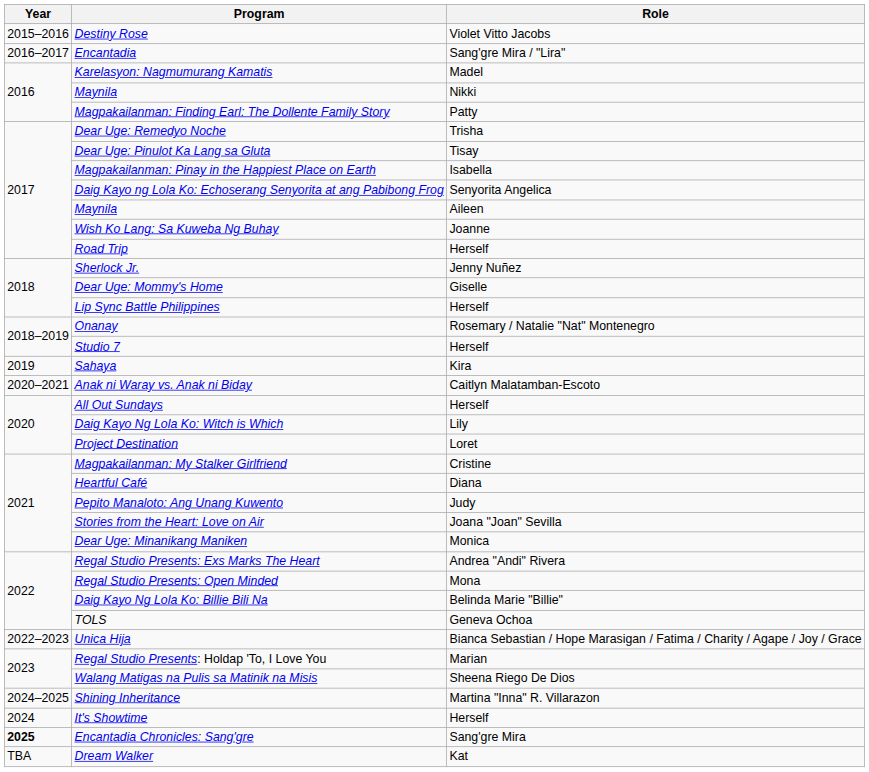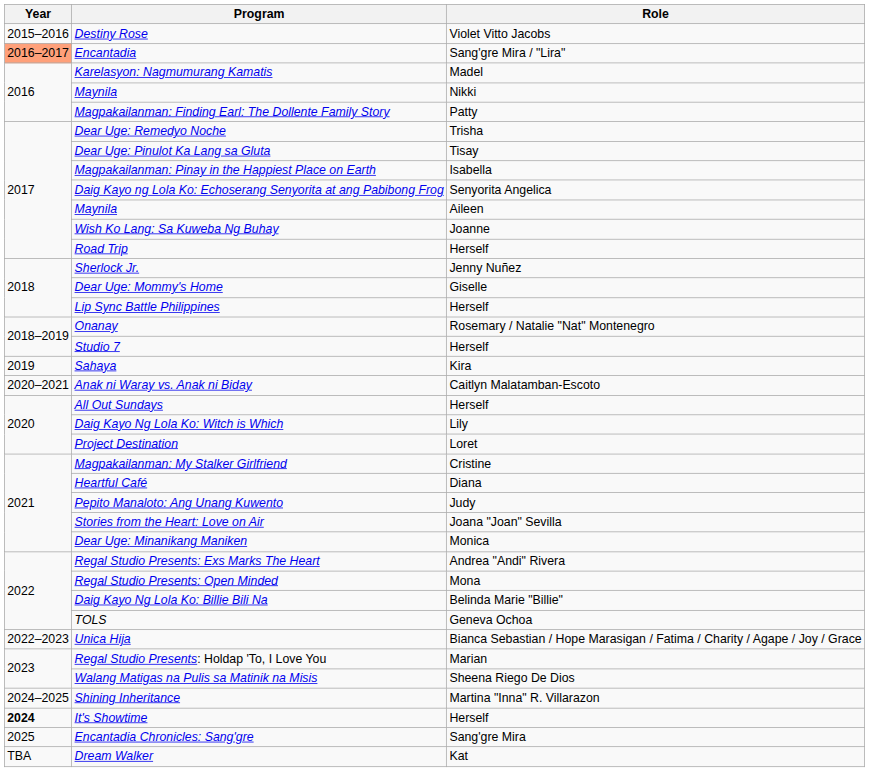(38, 53) no background -> (38, 53) lightsalmon background
(21, 717) normal -> (21, 717) bold
(21, 737) bold -> (21, 737) normal
